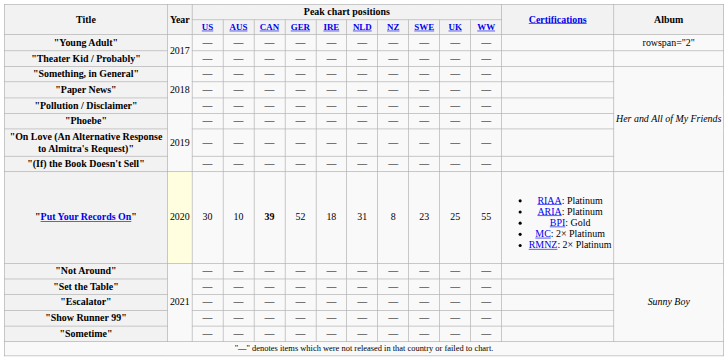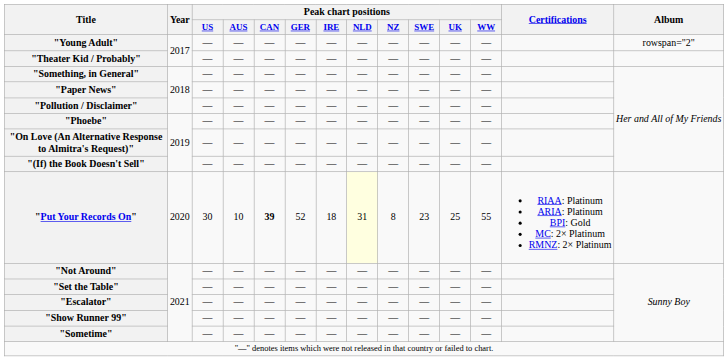(180, 217) lightyellow background -> (180, 217) no background
(362, 217) no background -> (362, 217) lightyellow background
